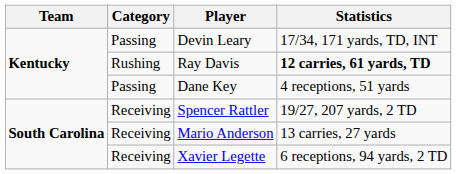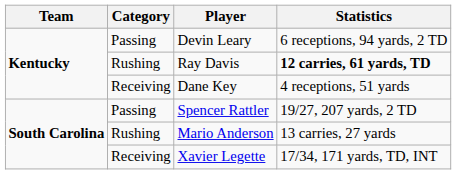(359, 40) 17/34, 171 yards, TD, INT -> (364, 40) 6 receptions, 94 yards, 2 TD
(134, 86) Passing -> (141, 86) Receiving
(141, 110) Receiving -> (134, 110) Passing
(141, 133) Receiving -> (136, 133) Rushing
(364, 156) 6 receptions, 94 yards, 2 TD -> (359, 156) 17/34, 171 yards, TD, INT
